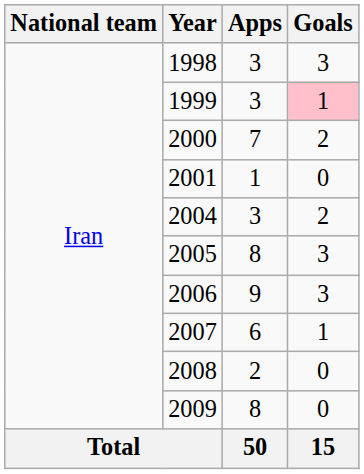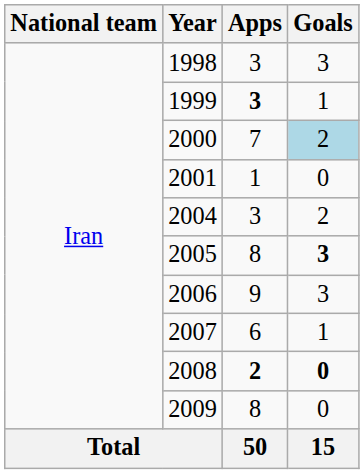(255, 100) normal -> (255, 100) bold
(323, 100) pink background -> (323, 100) no background
(323, 139) no background -> (323, 139) lightblue background
(323, 255) normal -> (323, 255) bold
(255, 370) normal -> (255, 370) bold
(323, 370) normal -> (323, 370) bold
